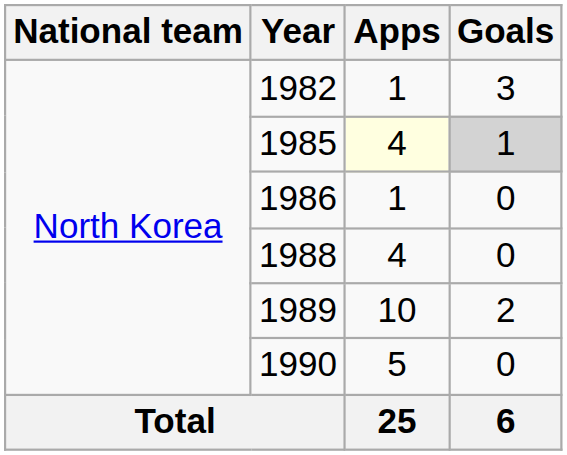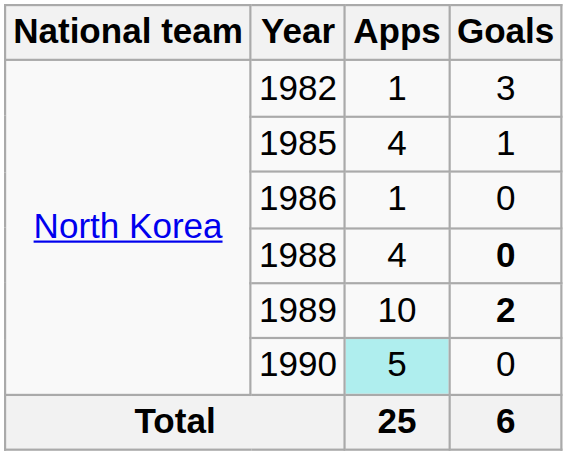(397, 143) lightyellow background -> (397, 143) no background
(506, 143) lightgrey background -> (506, 143) no background
(506, 254) normal -> (506, 254) bold
(506, 310) normal -> (506, 310) bold
(397, 365) no background -> (397, 365) paleturquoise background
